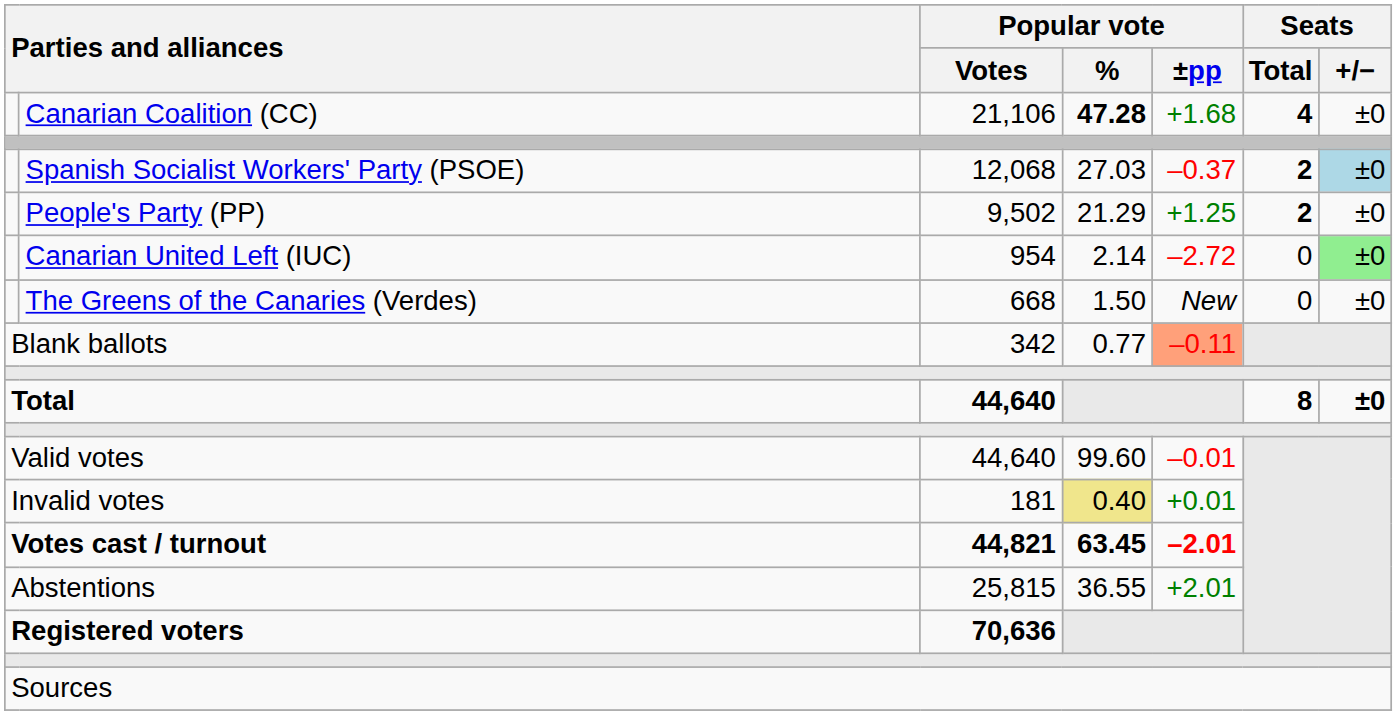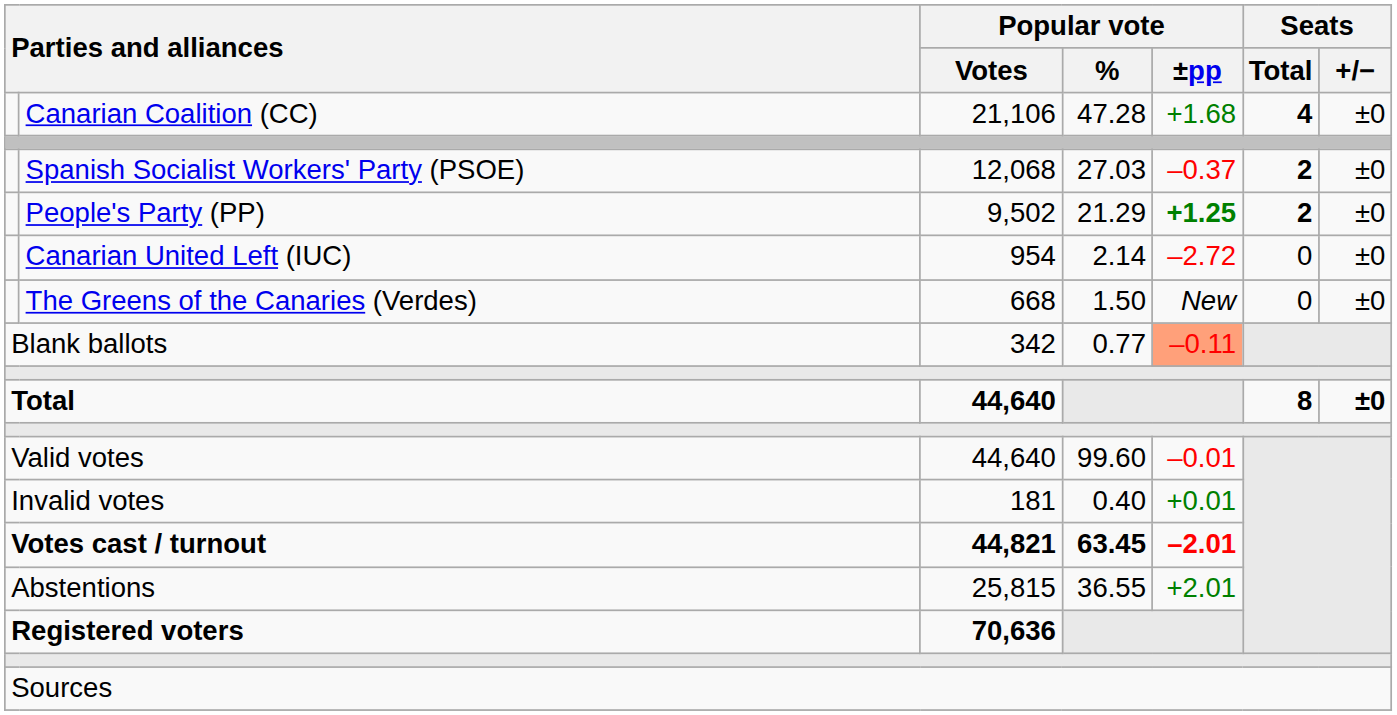(1112, 113) bold -> (1112, 113) normal
(1370, 169) lightblue background -> (1370, 169) no background
(1201, 213) normal -> (1201, 213) bold
(1370, 257) lightgreen background -> (1370, 257) no background
(1119, 500) khaki background -> (1119, 500) no background
